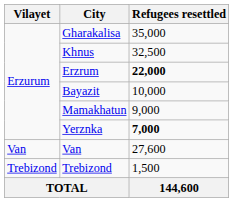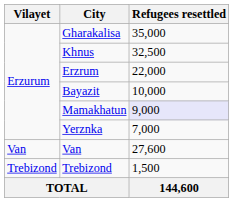(149, 71) bold -> (149, 71) normal
(146, 110) no background -> (146, 110) lavender background
(146, 129) bold -> (146, 129) normal
